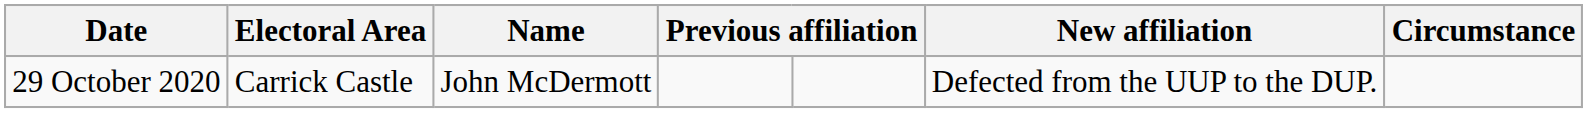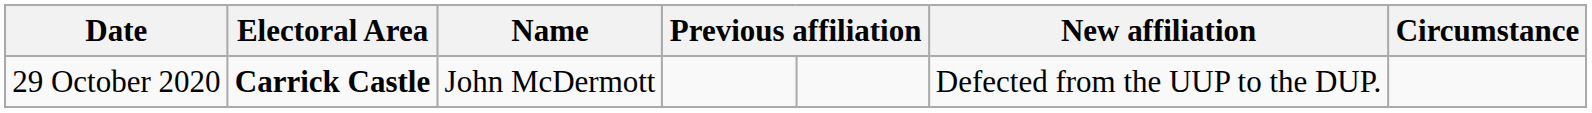(324, 81) normal -> (333, 81) bold
